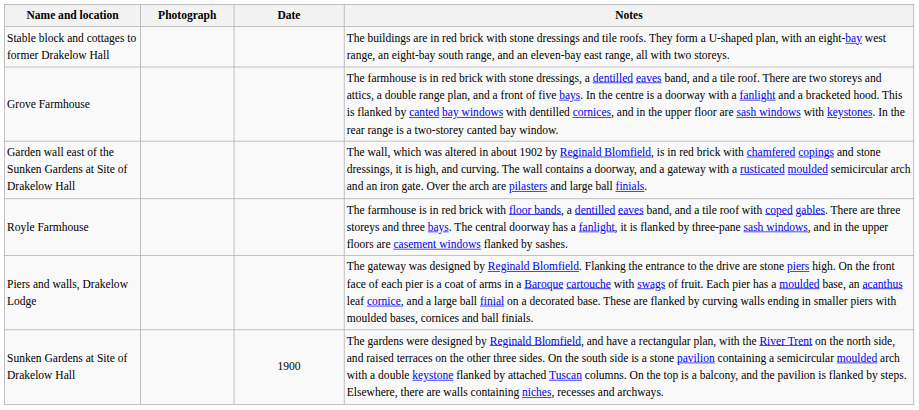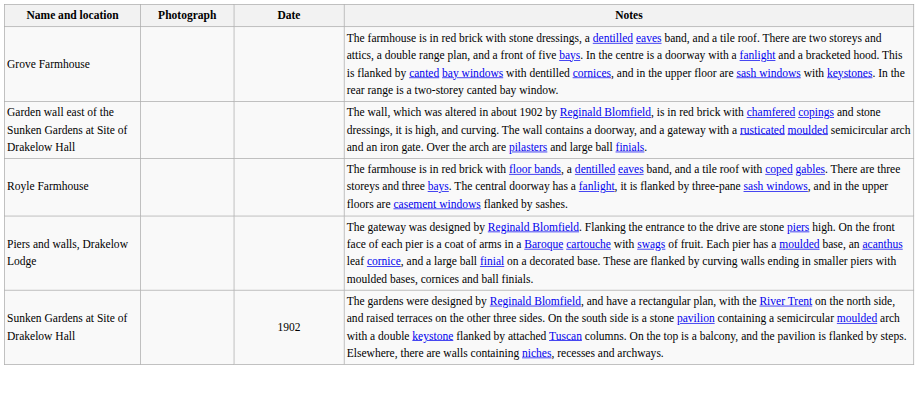- row: (72, 47)
(289, 367) 1900 -> (289, 327) 1902
